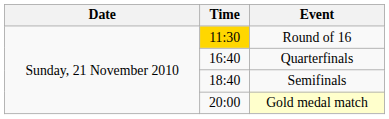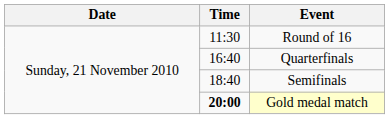(225, 37) gold background -> (225, 37) no background
(225, 102) normal -> (225, 102) bold
